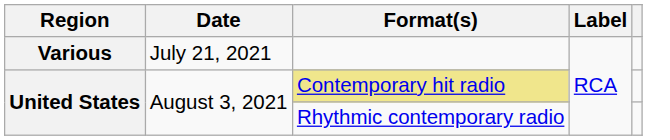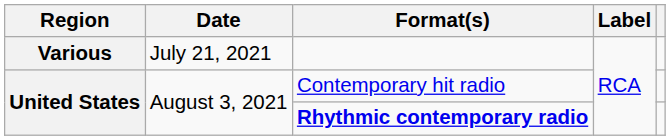(401, 85) khaki background -> (401, 85) no background
(431, 118) normal -> (443, 118) bold
